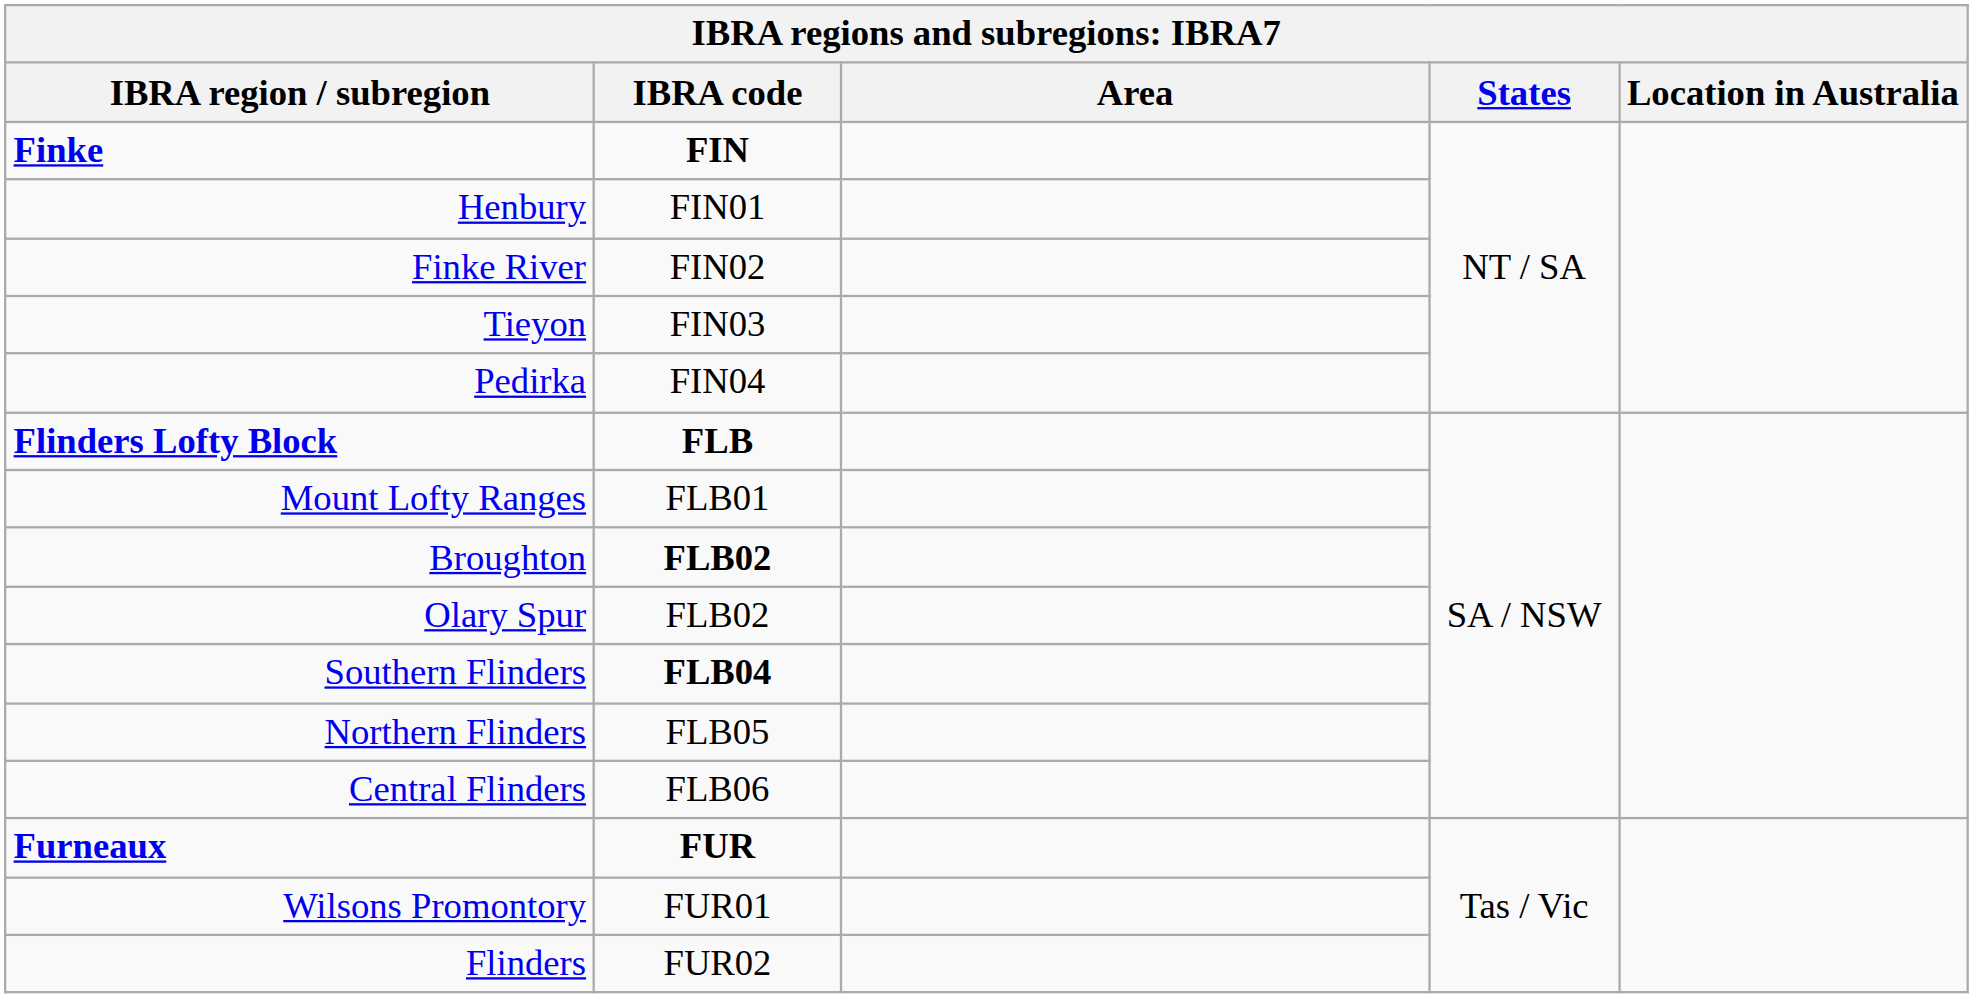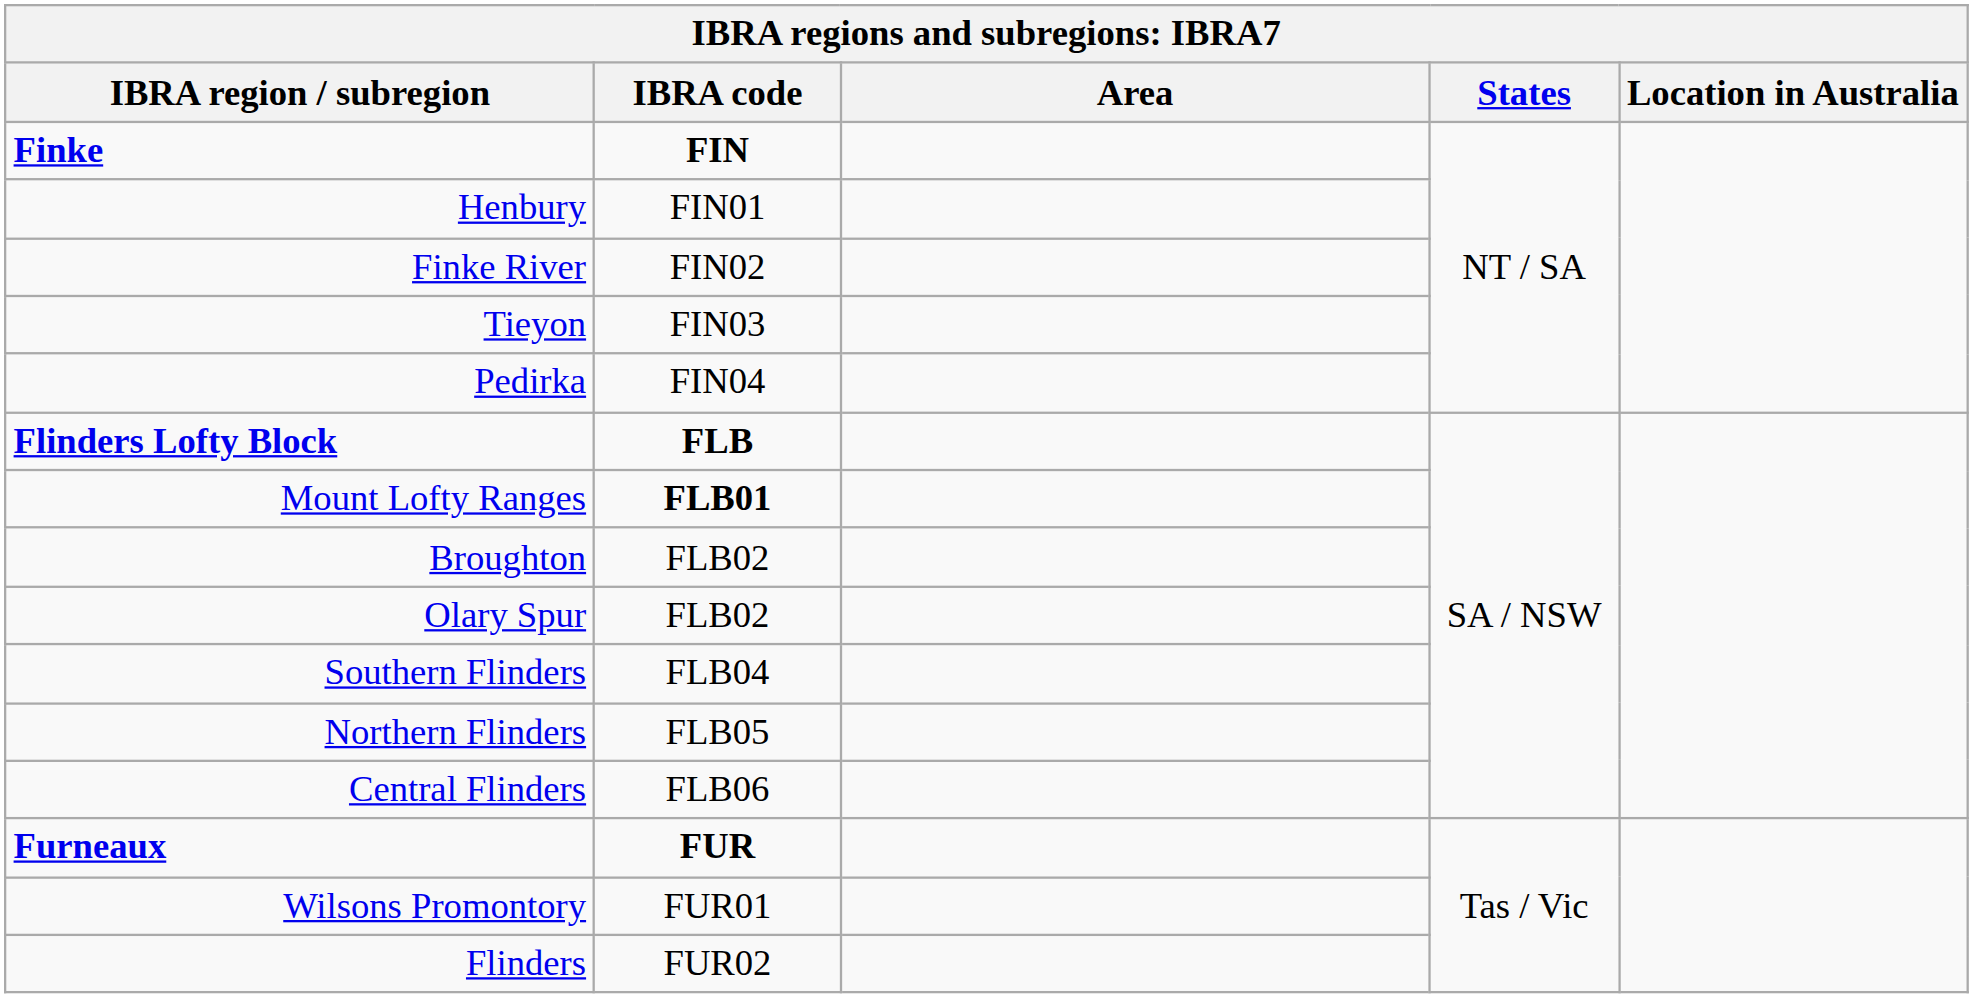(717, 498) normal -> (717, 498) bold
(717, 556) bold -> (717, 556) normal
(717, 672) bold -> (717, 672) normal
